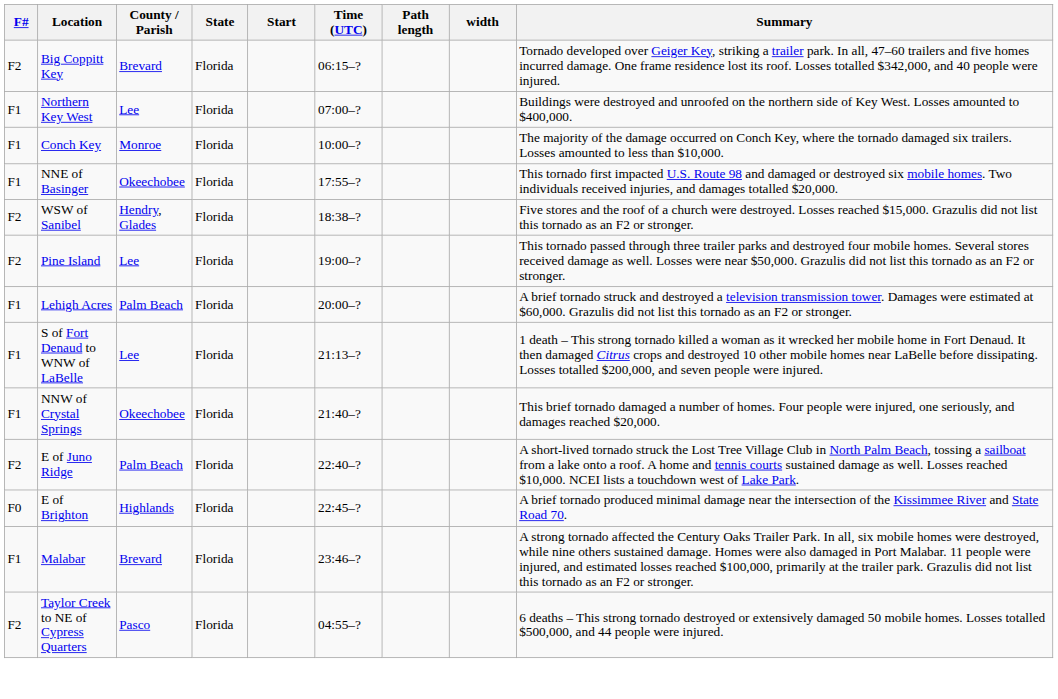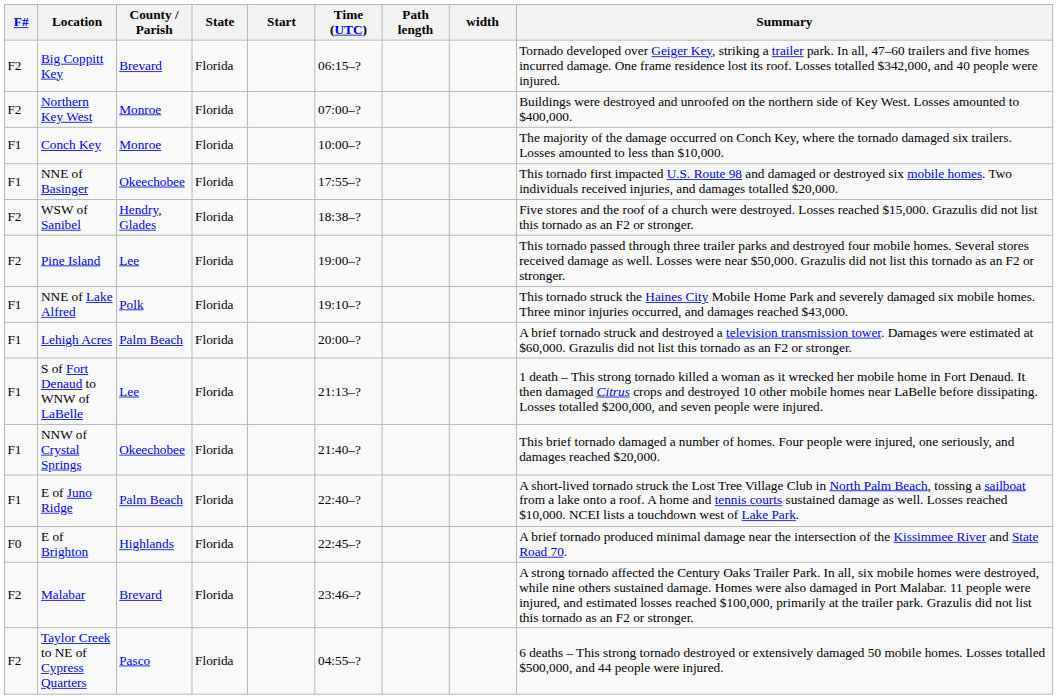(14, 109) F1 -> (14, 109) F2
(129, 109) Lee -> (140, 109) Monroe
+ row: (77, 304)
(14, 464) F2 -> (14, 500) F1
(14, 559) F1 -> (14, 595) F2
